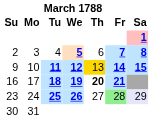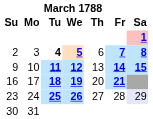(58, 52) normal -> (58, 52) bold
(98, 67) gold background -> (98, 67) no background
(98, 82) bold -> (98, 82) normal
(119, 96) lightgreen background -> (119, 96) no background
